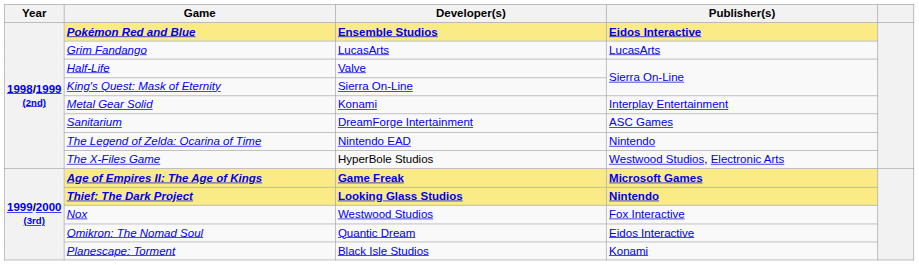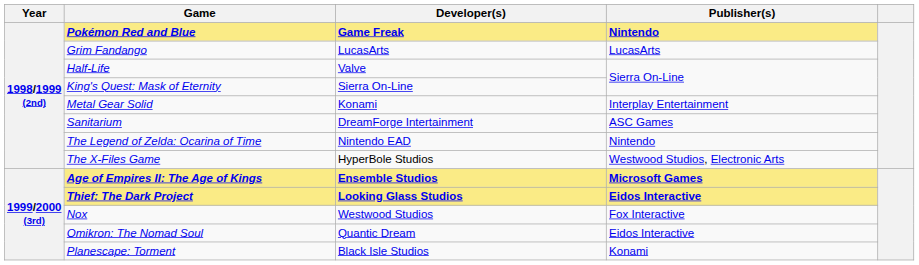(388, 31) Ensemble Studios -> (371, 31) Game Freak
(655, 31) Eidos Interactive -> (634, 31) Nintendo
(371, 178) Game Freak -> (388, 178) Ensemble Studios
(634, 196) Nintendo -> (655, 196) Eidos Interactive
